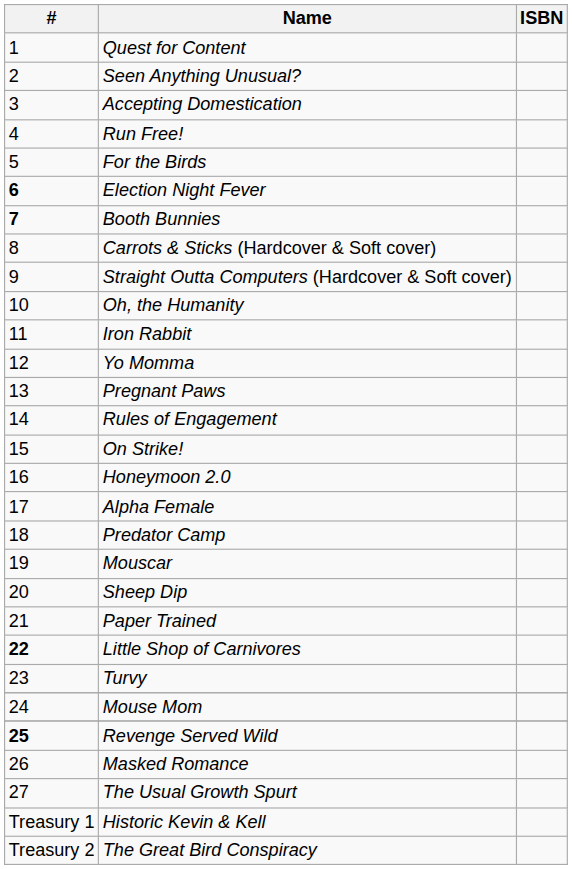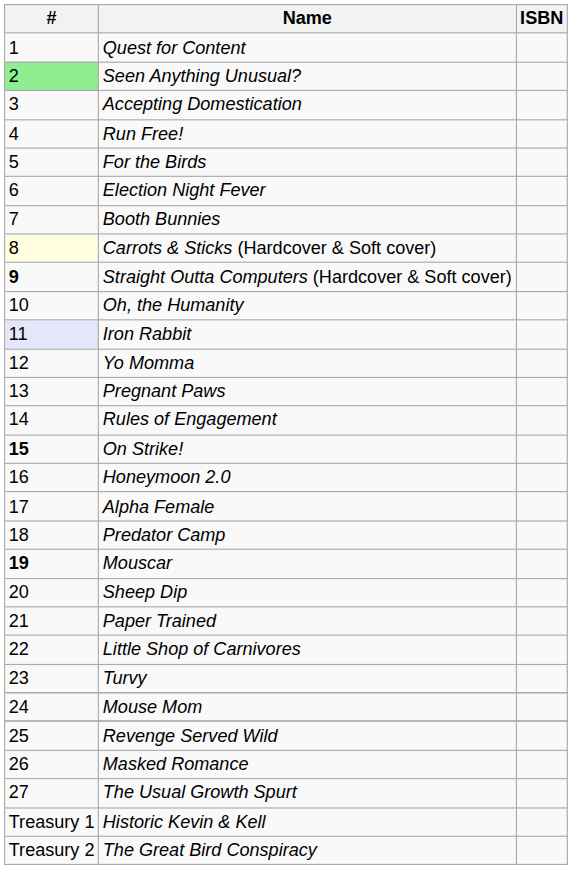(14, 76) no background -> (14, 76) lightgreen background
(14, 190) bold -> (14, 190) normal
(14, 219) bold -> (14, 219) normal
(14, 248) no background -> (14, 248) lightyellow background
(14, 276) normal -> (14, 276) bold
(18, 334) no background -> (18, 334) lavender background
(19, 448) normal -> (19, 448) bold
(19, 563) normal -> (19, 563) bold
(19, 649) bold -> (19, 649) normal
(19, 735) bold -> (19, 735) normal
